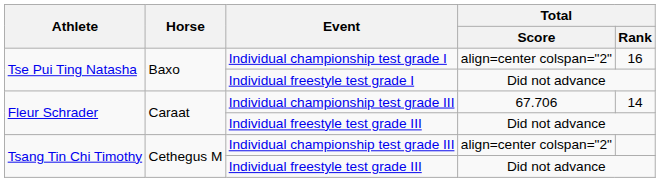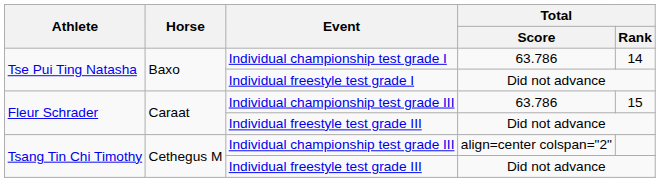(536, 59) align=center colspan="2" -> (536, 59) 63.786
(635, 59) 16 -> (635, 59) 14
(536, 102) 67.706 -> (536, 102) 63.786
(635, 102) 14 -> (635, 102) 15
